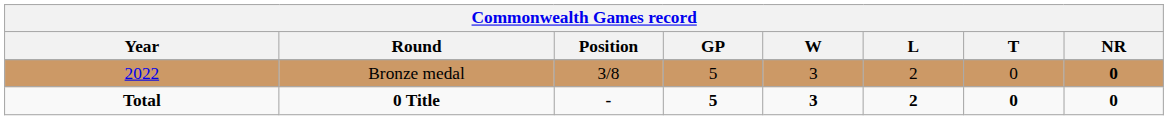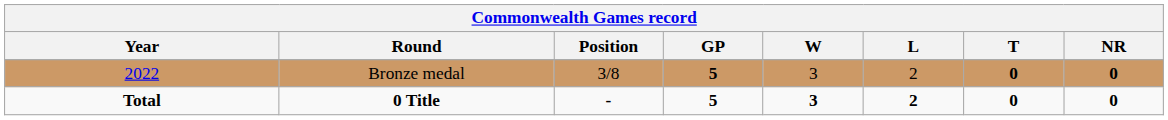(713, 73) normal -> (713, 73) bold
(1013, 73) normal -> (1013, 73) bold
